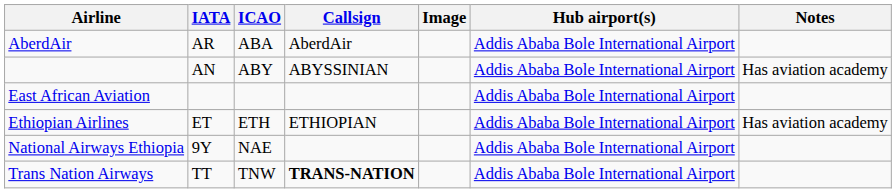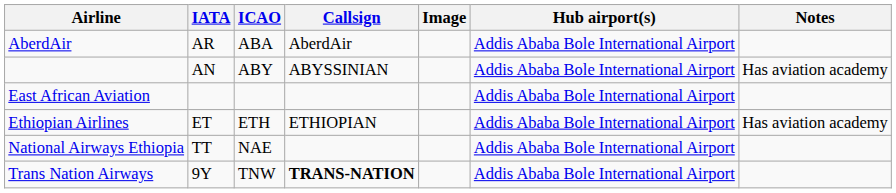(202, 148) 9Y -> (202, 148) TT
(202, 174) TT -> (202, 174) 9Y
